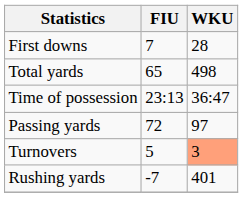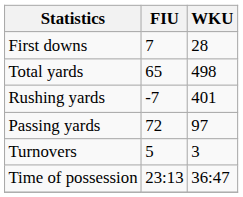rows swapped: (57, 178) <-> (73, 98)
(195, 151) lightsalmon background -> (195, 151) no background
